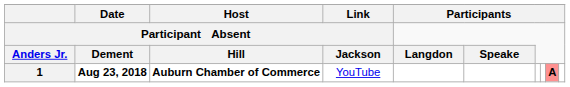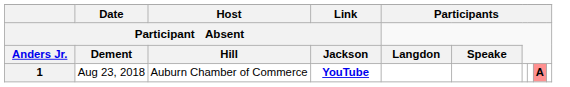(112, 73) bold -> (111, 73) normal
(236, 73) bold -> (229, 73) normal
(358, 73) normal -> (346, 73) bold
